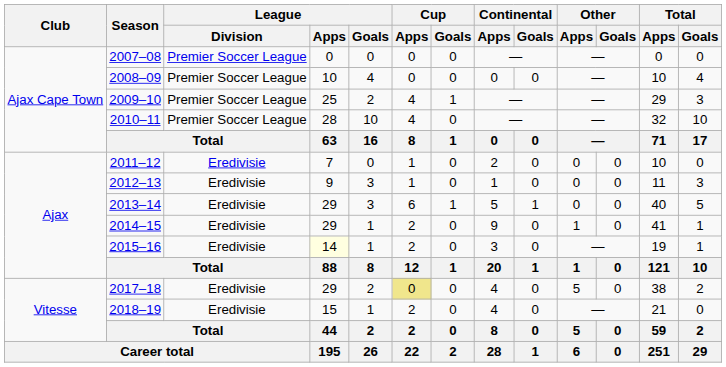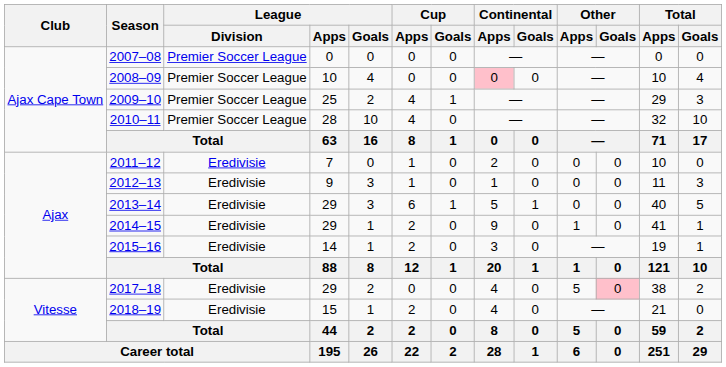(494, 78) no background -> (494, 78) pink background
(329, 246) lightyellow background -> (329, 246) no background
(412, 288) khaki background -> (412, 288) no background
(618, 288) no background -> (618, 288) pink background
